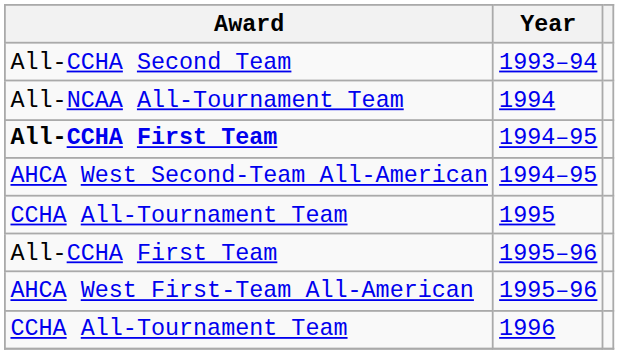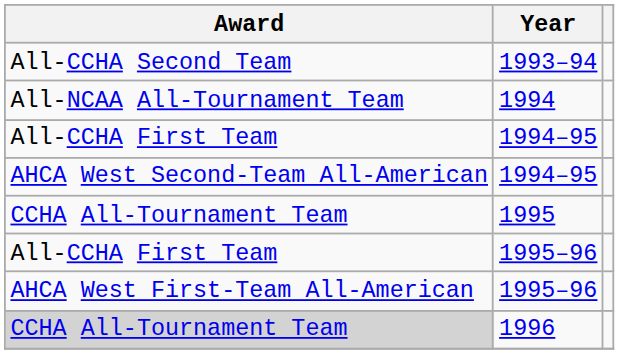(144, 138) bold -> (144, 138) normal
(179, 329) no background -> (179, 329) lightgrey background
